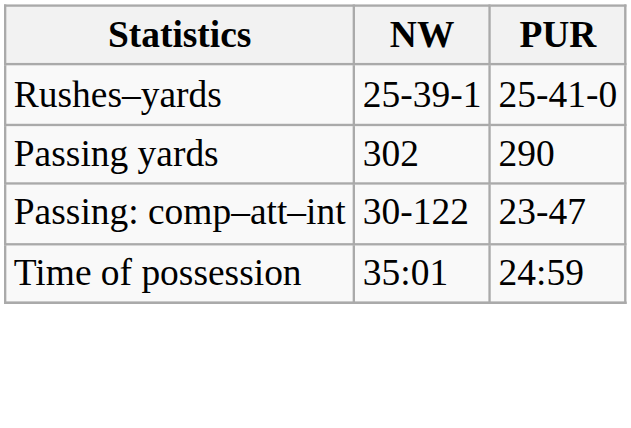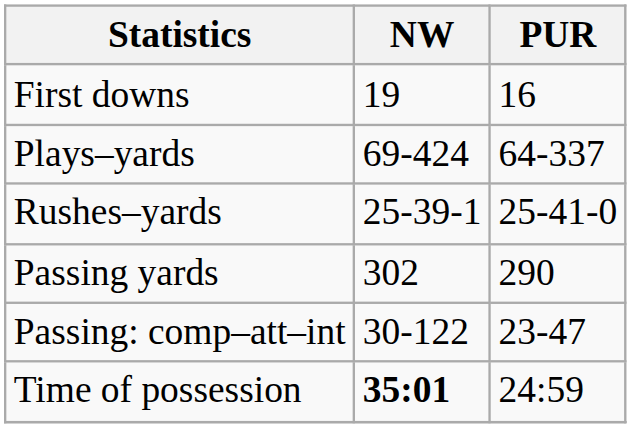+ row: (102, 94)
+ row: (104, 153)
(405, 272) normal -> (406, 390) bold
